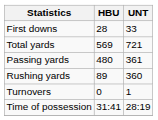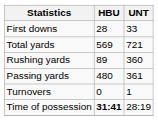rows swapped: (38, 76) <-> (38, 60)
(109, 107) normal -> (109, 107) bold
